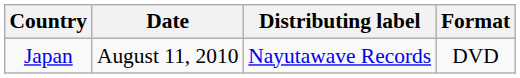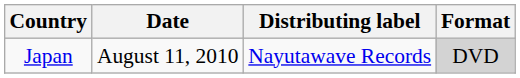(476, 55) no background -> (476, 55) lightgrey background
